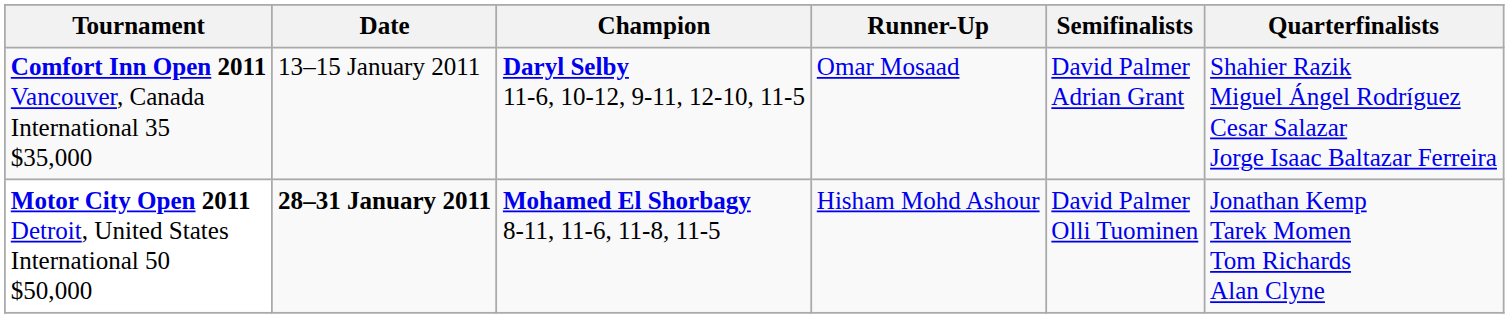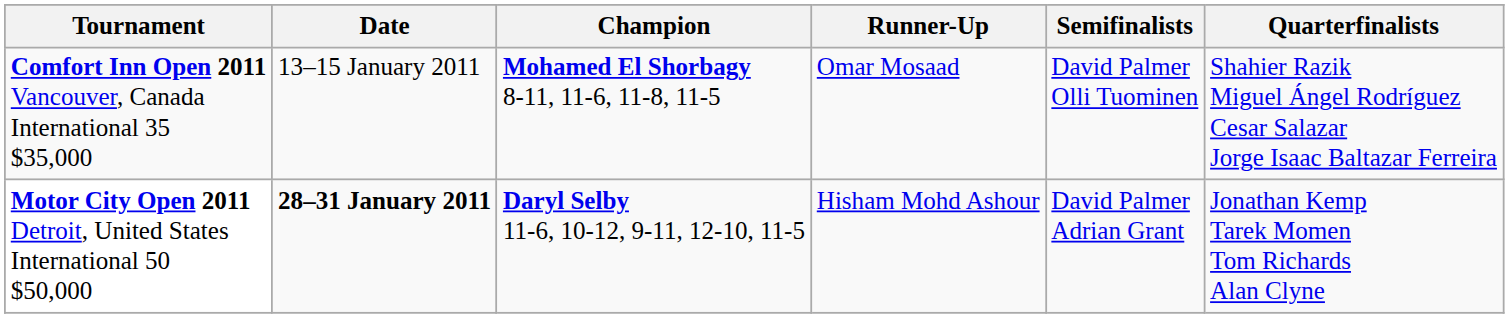(654, 82) Daryl Selby 11-6, 10-12, 9-11, 12-10, 11-5 -> (627, 82) Mohamed El Shorbagy 8-11, 11-6, 11-8, 11-5
(1121, 82) David Palmer Adrian Grant -> (1125, 82) David Palmer Olli Tuominen
(627, 215) Mohamed El Shorbagy 8-11, 11-6, 11-8, 11-5 -> (654, 215) Daryl Selby 11-6, 10-12, 9-11, 12-10, 11-5
(1125, 215) David Palmer Olli Tuominen -> (1121, 215) David Palmer Adrian Grant
